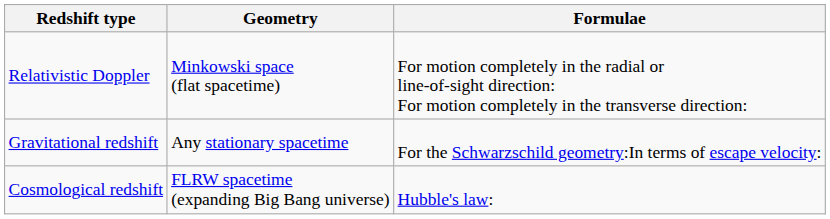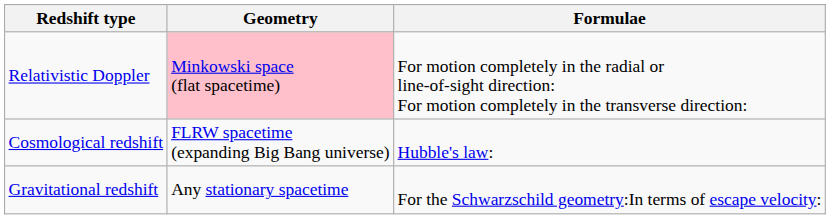(232, 75) no background -> (232, 75) pink background
rows swapped: (86, 189) <-> (83, 142)
